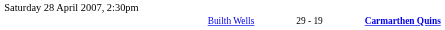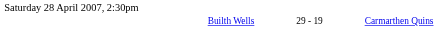(403, 21) bold -> (399, 21) normal
